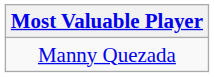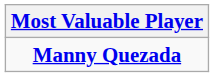(107, 54) normal -> (107, 54) bold
